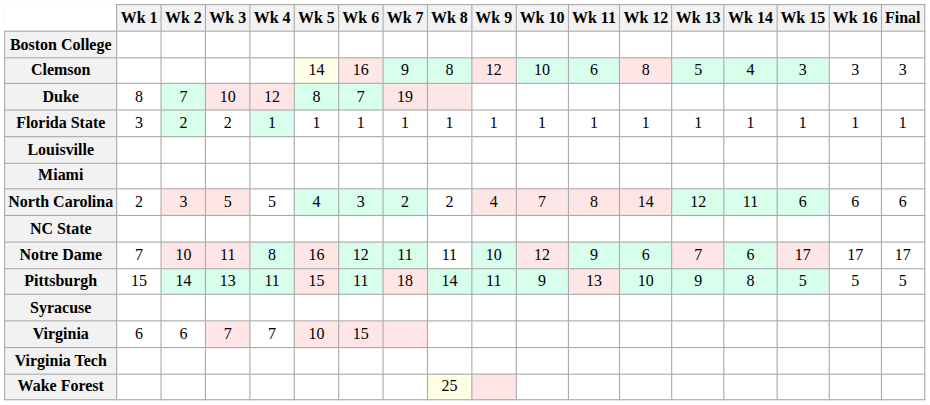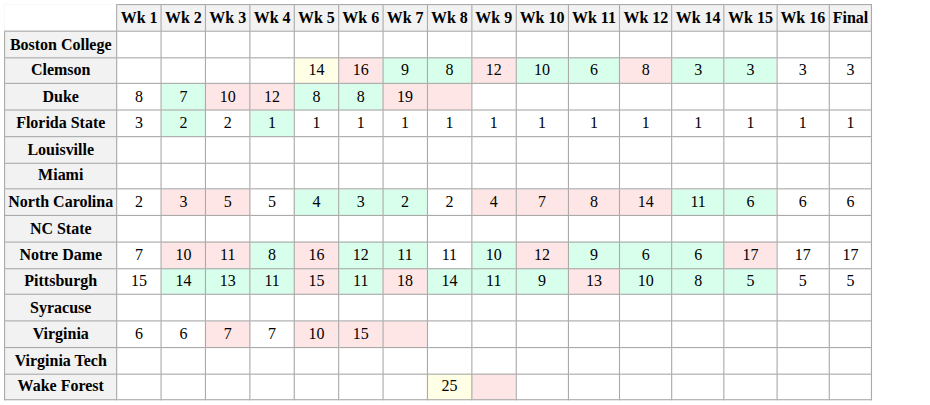- column: (698, 18)
(750, 70) 4 -> (698, 70) 3
(361, 97) 7 -> (361, 97) 8
